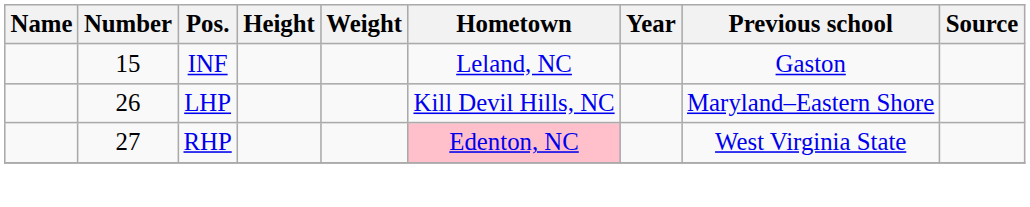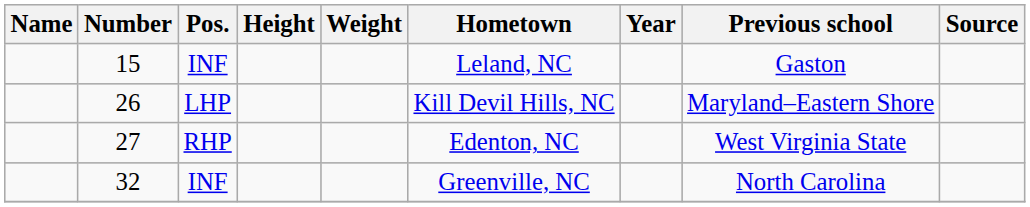(514, 142) pink background -> (514, 142) no background
+ row: (128, 181)
